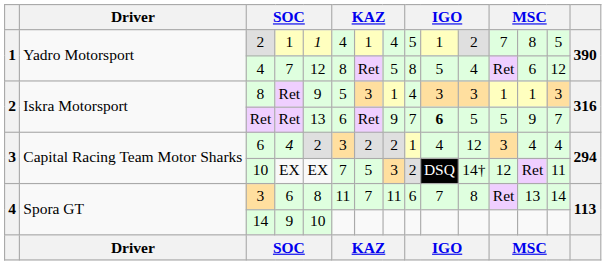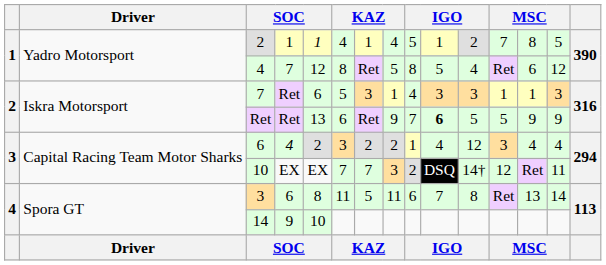(260, 93) 8 -> (260, 93) 7
(318, 93) 9 -> (318, 93) 6
(558, 119) 7 -> (558, 119) 9
(368, 170) 5 -> (368, 170) 7
(368, 195) 7 -> (368, 195) 5
